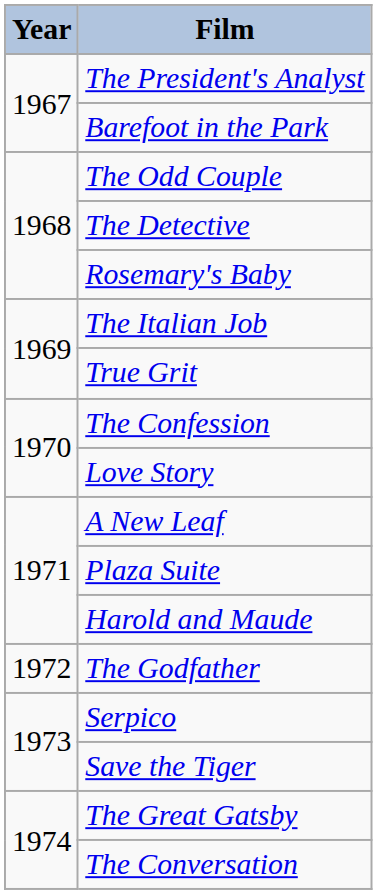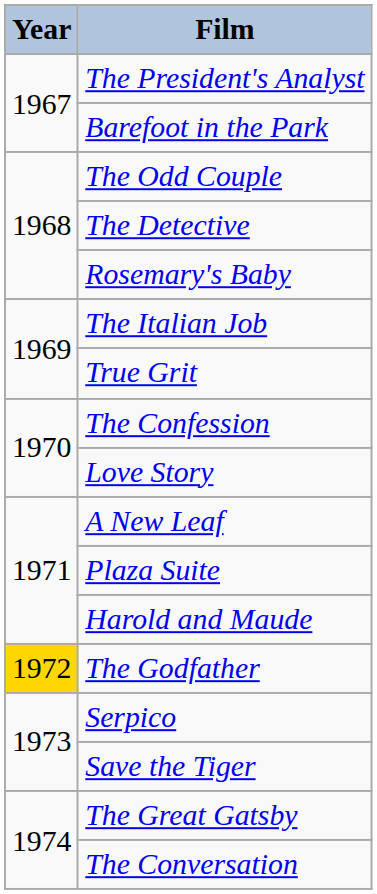(42, 667) no background -> (42, 667) gold background
